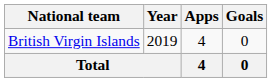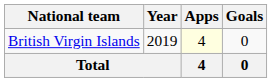(202, 41) no background -> (202, 41) lightyellow background
